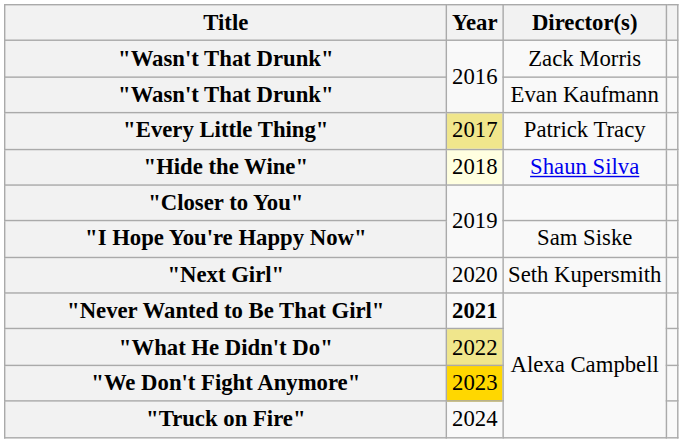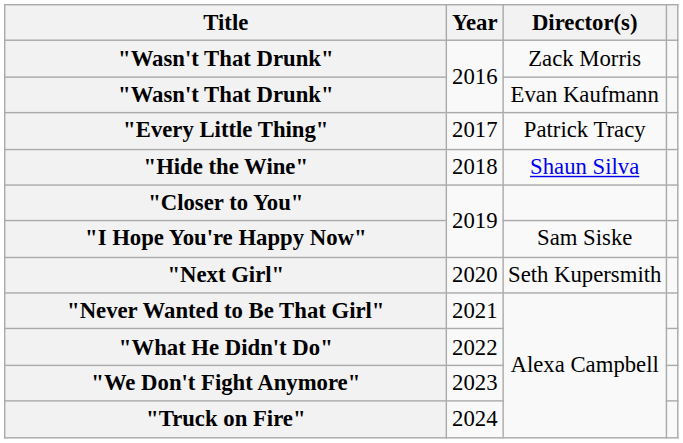(475, 130) khaki background -> (475, 130) no background
(475, 166) lightyellow background -> (475, 166) no background
(475, 310) bold -> (475, 310) normal
(475, 346) khaki background -> (475, 346) no background
(475, 382) gold background -> (475, 382) no background
